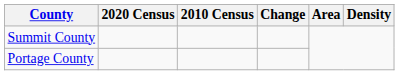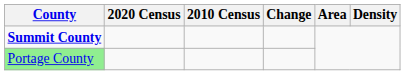(51, 37) normal -> (54, 37) bold
(51, 59) no background -> (51, 59) lightgreen background
